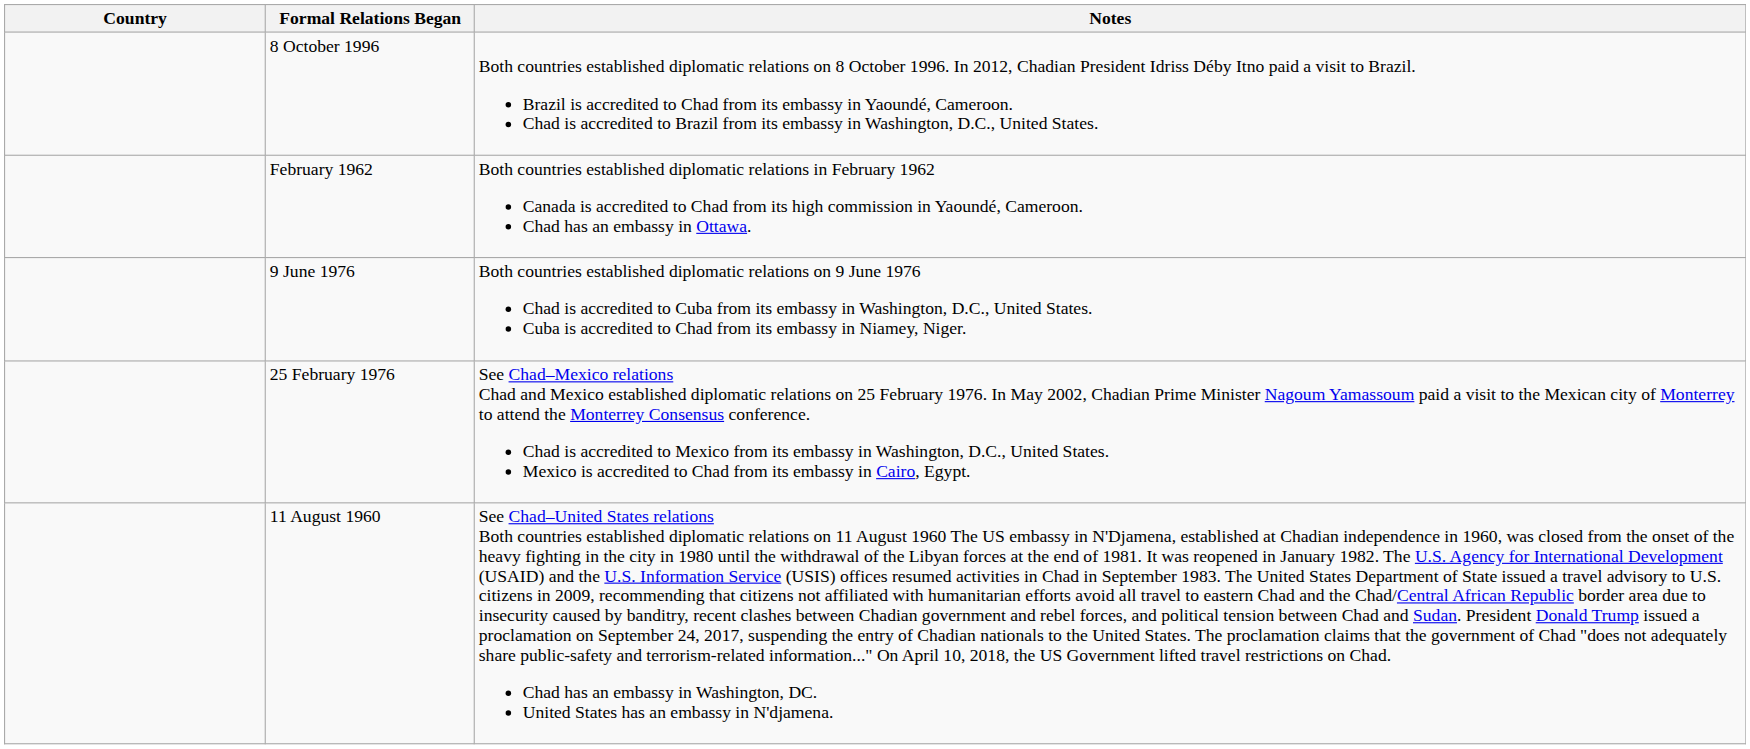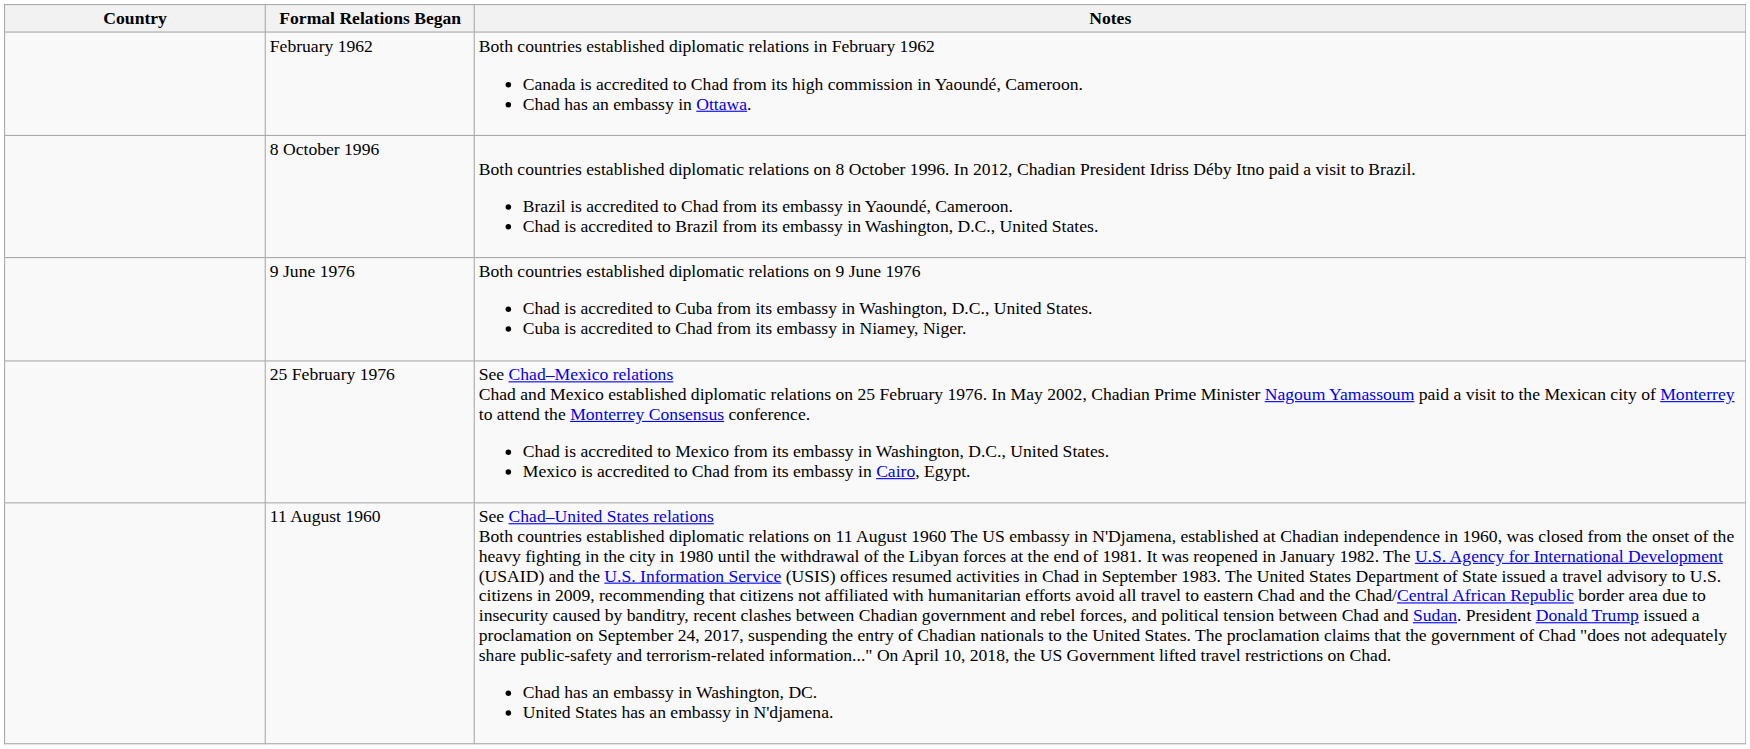rows swapped: (325, 46) <-> (321, 168)
